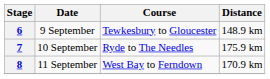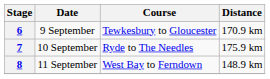(242, 30) 148.9 km -> (242, 30) 170.9 km
(242, 64) 170.9 km -> (242, 64) 148.9 km
